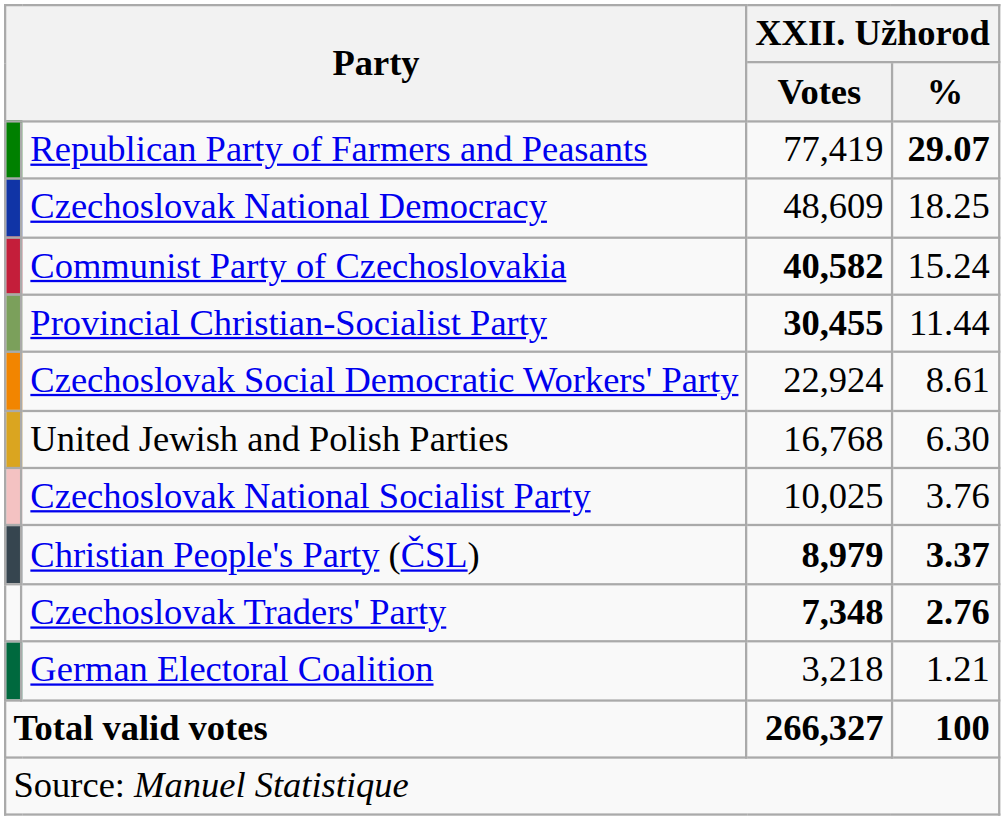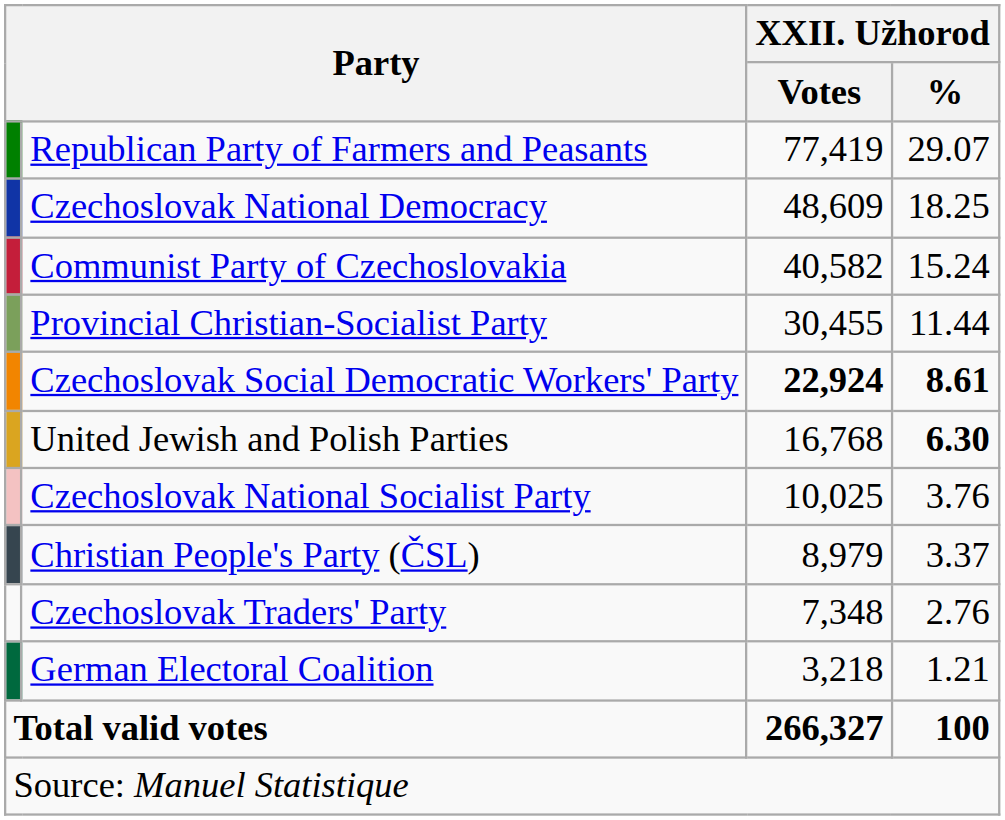(949, 149) bold -> (949, 149) normal
(833, 264) bold -> (833, 264) normal
(833, 322) bold -> (833, 322) normal
(833, 380) normal -> (833, 380) bold
(958, 380) normal -> (958, 380) bold
(958, 438) normal -> (958, 438) bold
(843, 554) bold -> (843, 554) normal
(958, 554) bold -> (958, 554) normal
(843, 611) bold -> (843, 611) normal
(958, 611) bold -> (958, 611) normal
